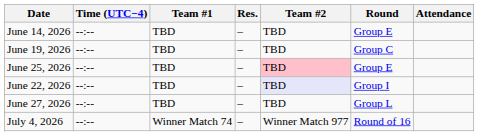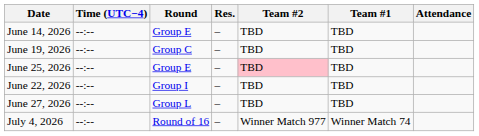columns swapped: (192, 13) <-> (382, 13)
(274, 85) lavender background -> (252, 85) no background
